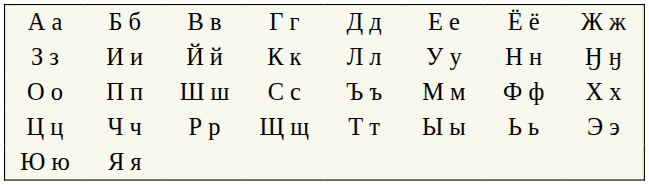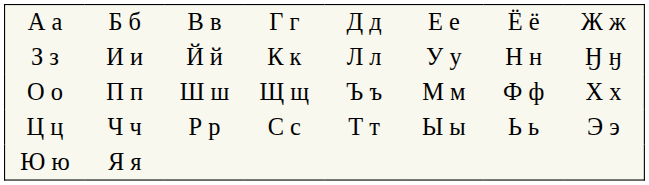(284, 92) С с -> (284, 92) Щ щ
(284, 127) Щ щ -> (284, 127) С с
